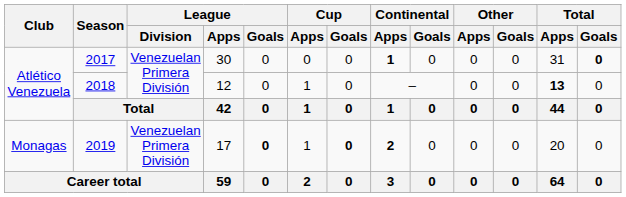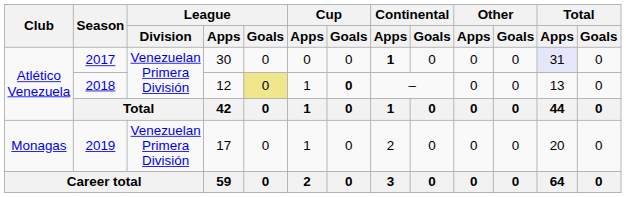(557, 60) no background -> (557, 60) lavender background
(599, 60) bold -> (599, 60) normal
(265, 85) no background -> (265, 85) khaki background
(349, 85) normal -> (349, 85) bold
(557, 85) bold -> (557, 85) normal
(265, 145) bold -> (265, 145) normal
(349, 145) bold -> (349, 145) normal
(390, 145) bold -> (390, 145) normal
